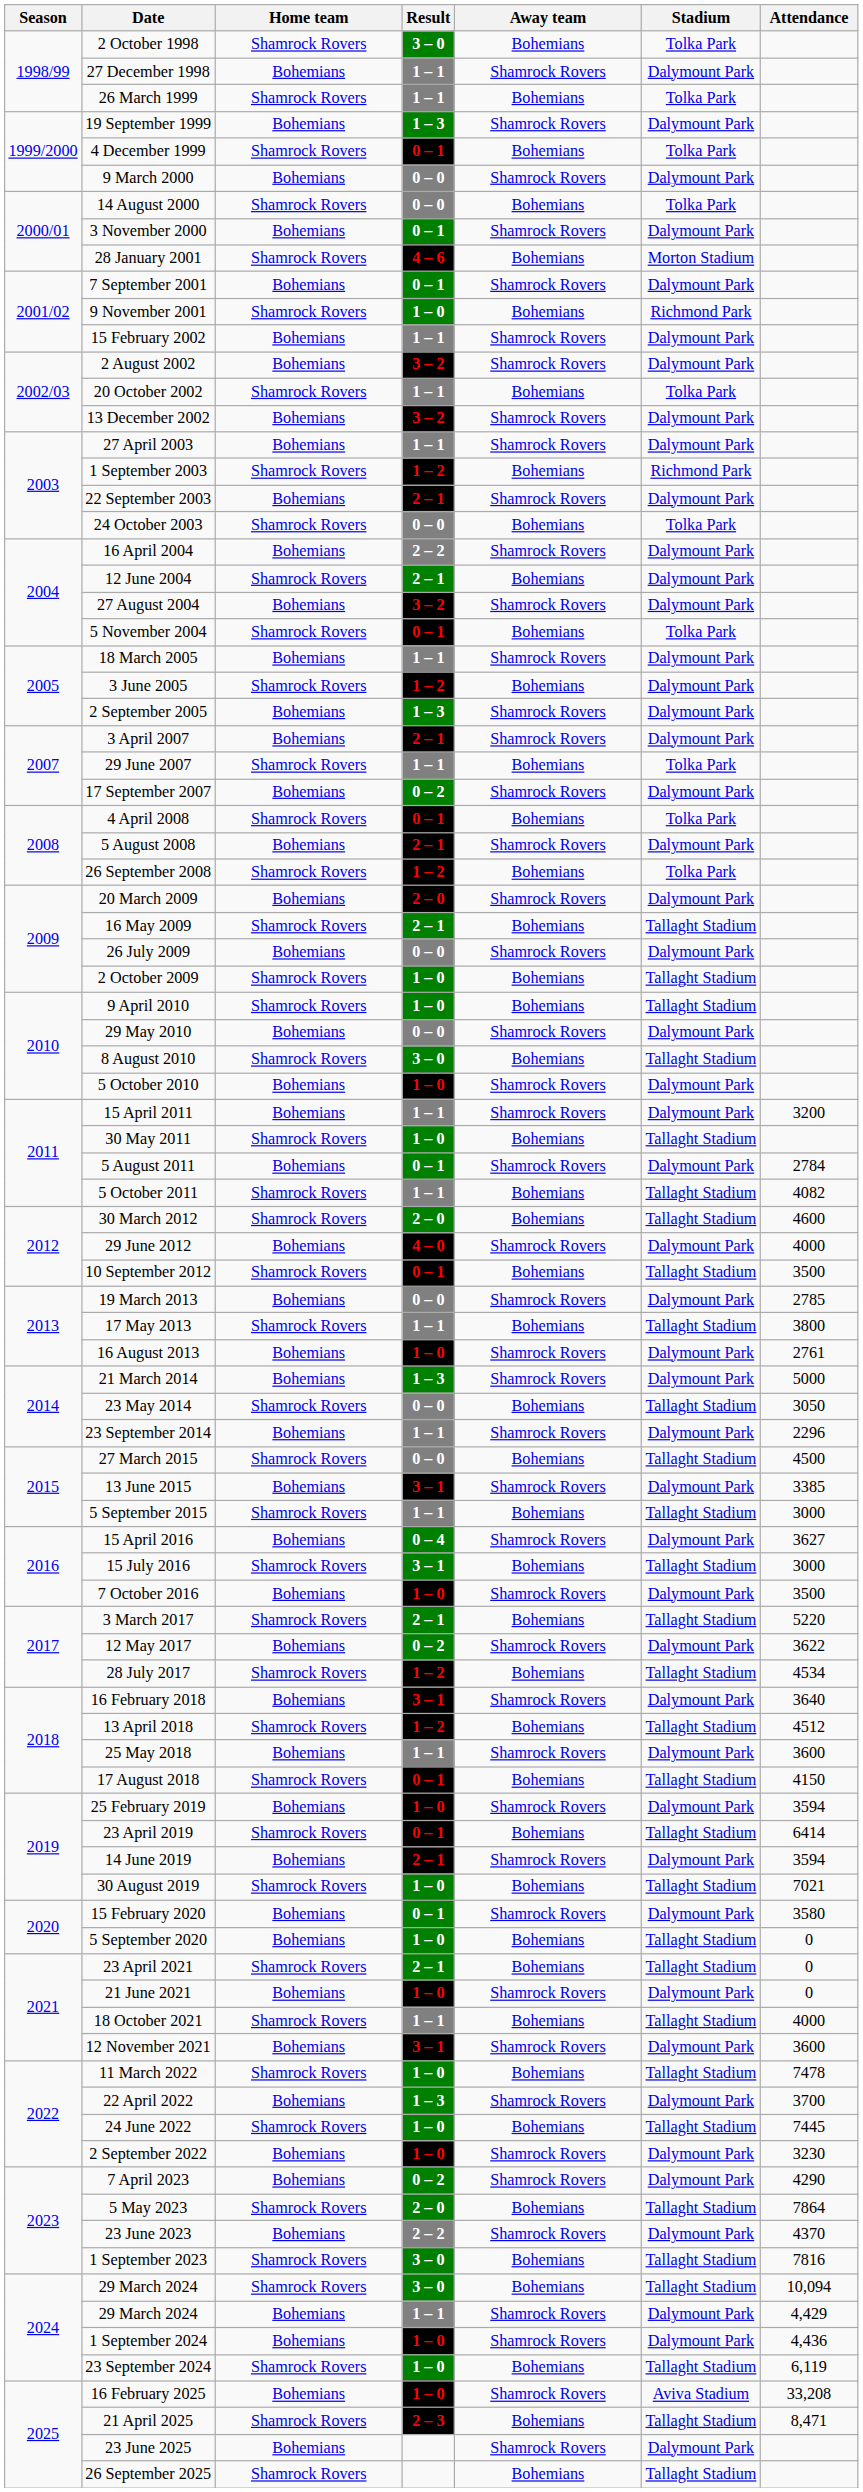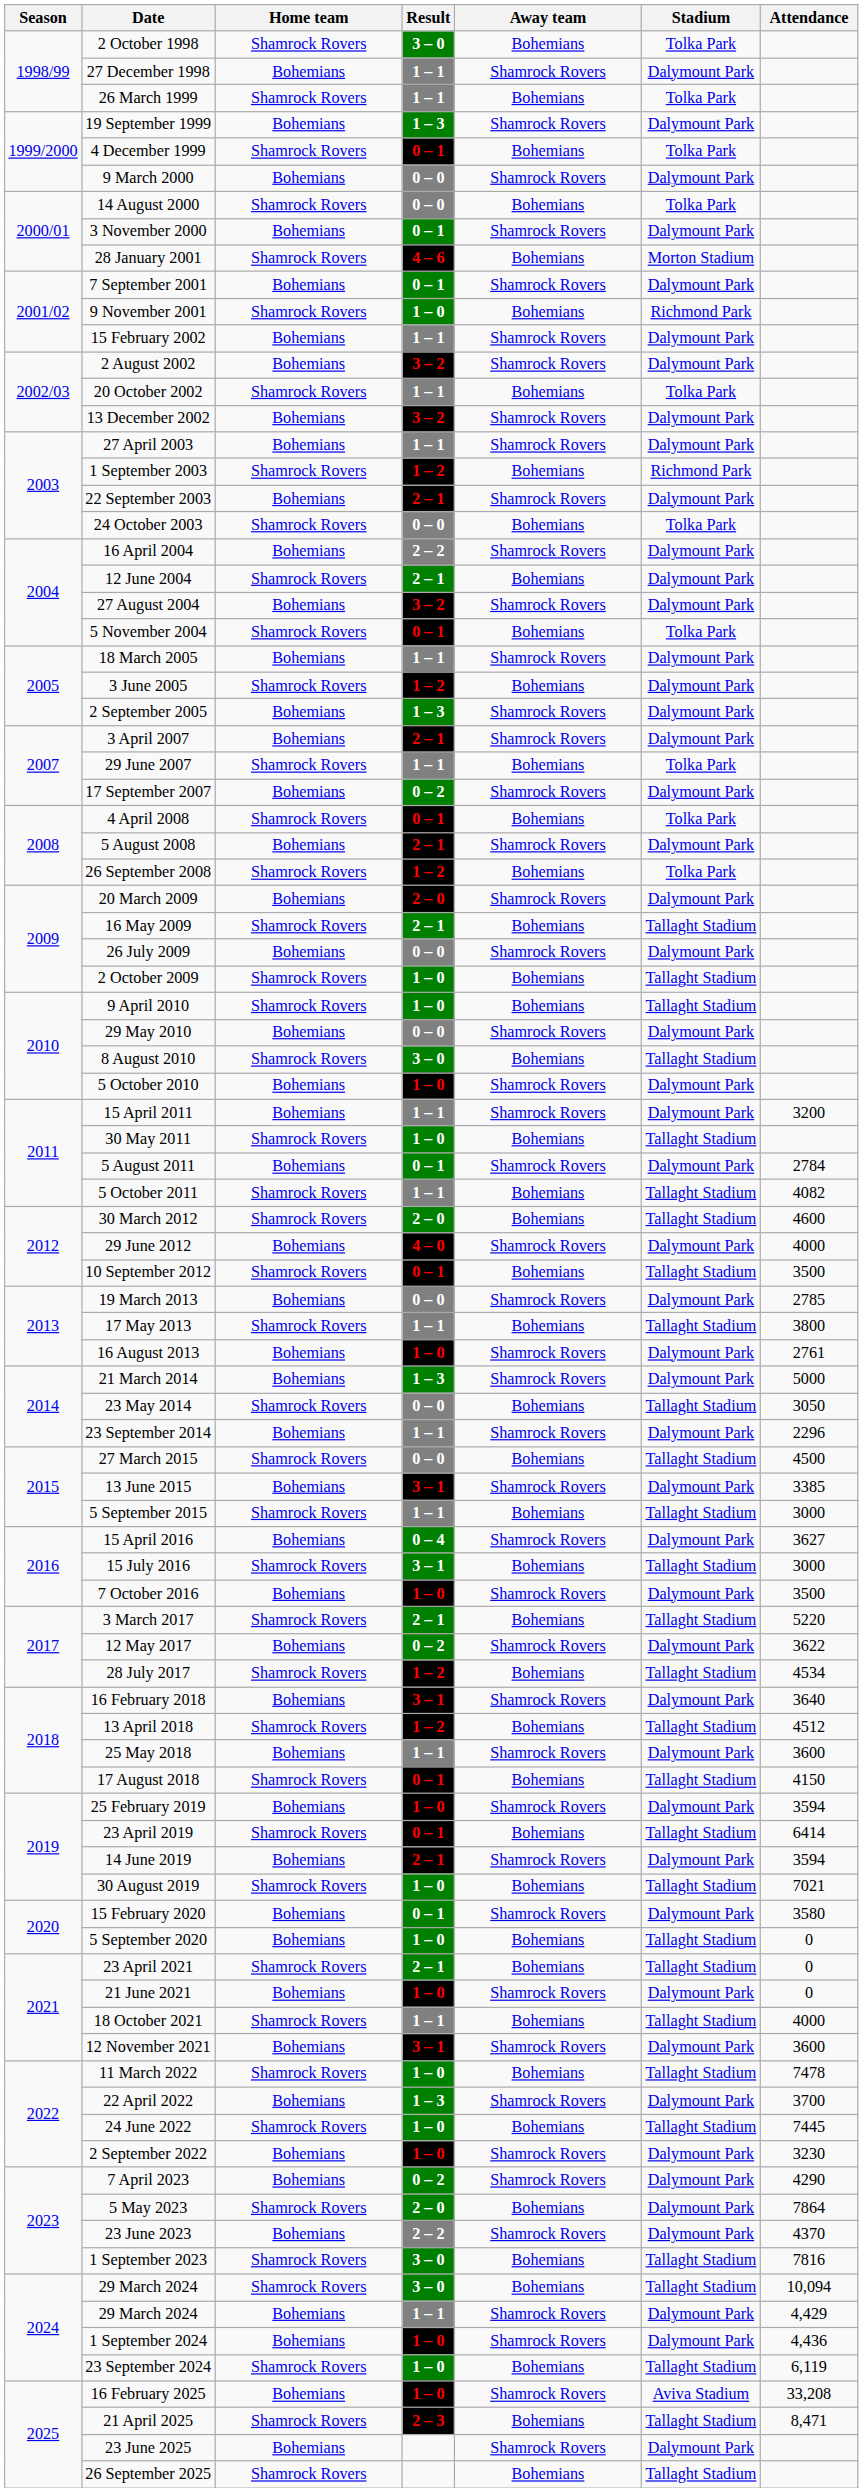(701, 2206) Tallaght Stadium -> (701, 2206) Dalymount Park
